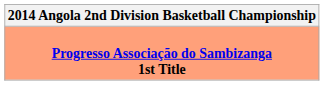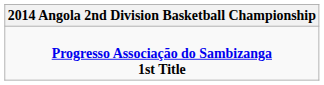(162, 61) lightsalmon background -> (162, 61) no background
